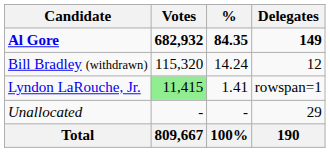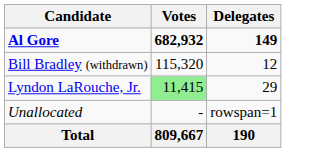- column: (229, 16)
(288, 87) rowspan=1 -> (270, 87) 29
(314, 111) 29 -> (244, 111) rowspan=1
